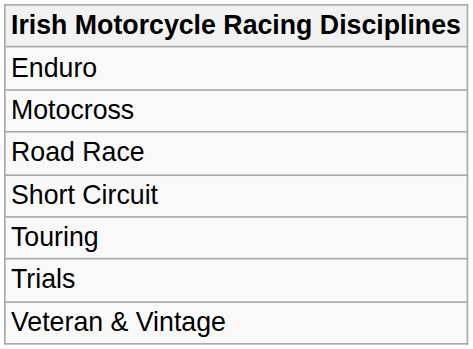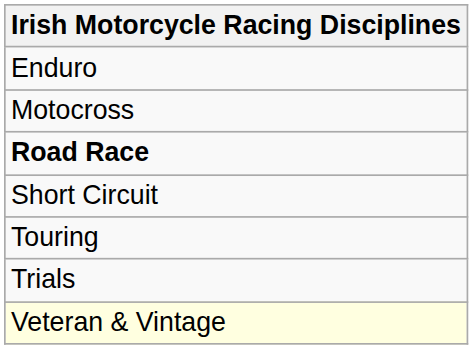(78, 152) normal -> (80, 152) bold
(118, 322) no background -> (118, 322) lightyellow background
